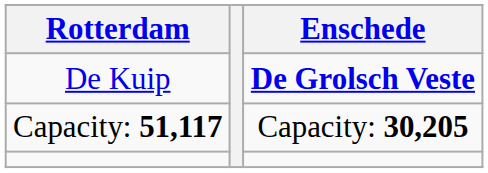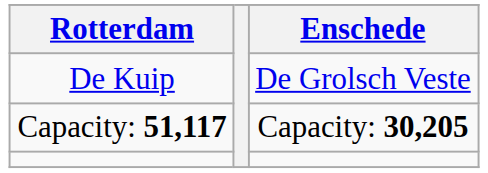(363, 77) bold -> (363, 77) normal
